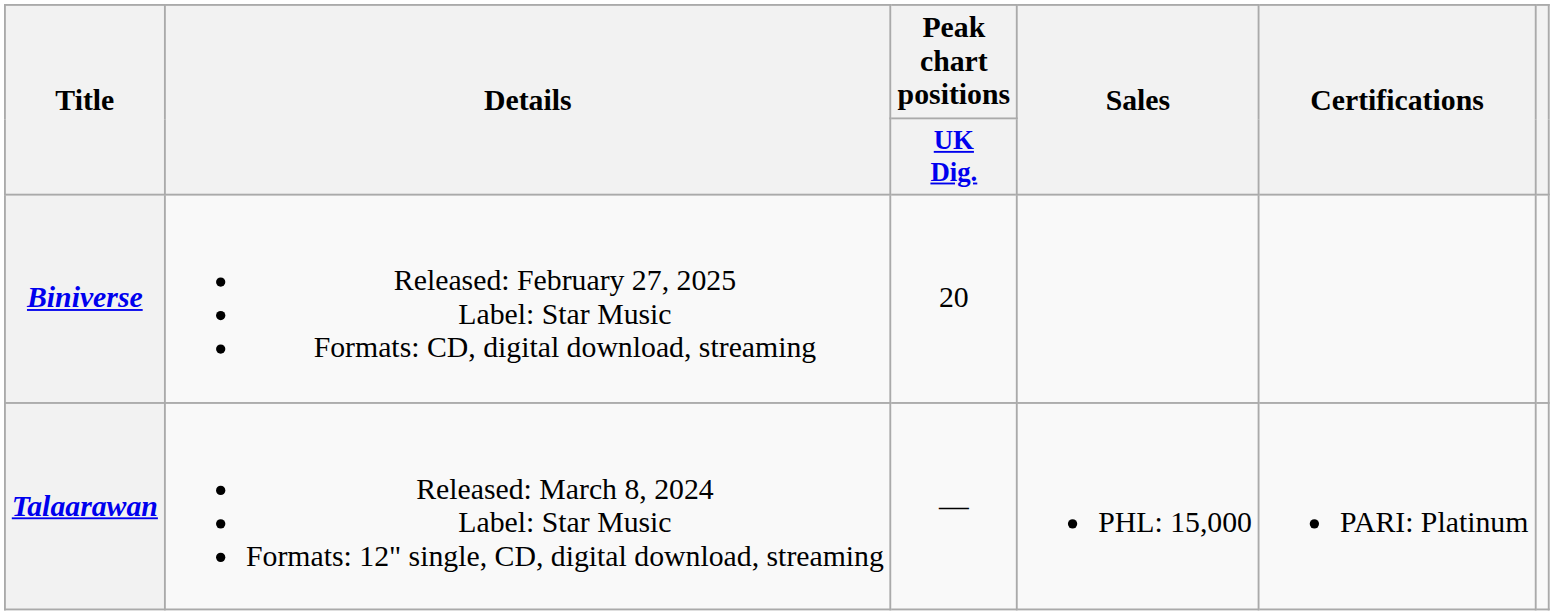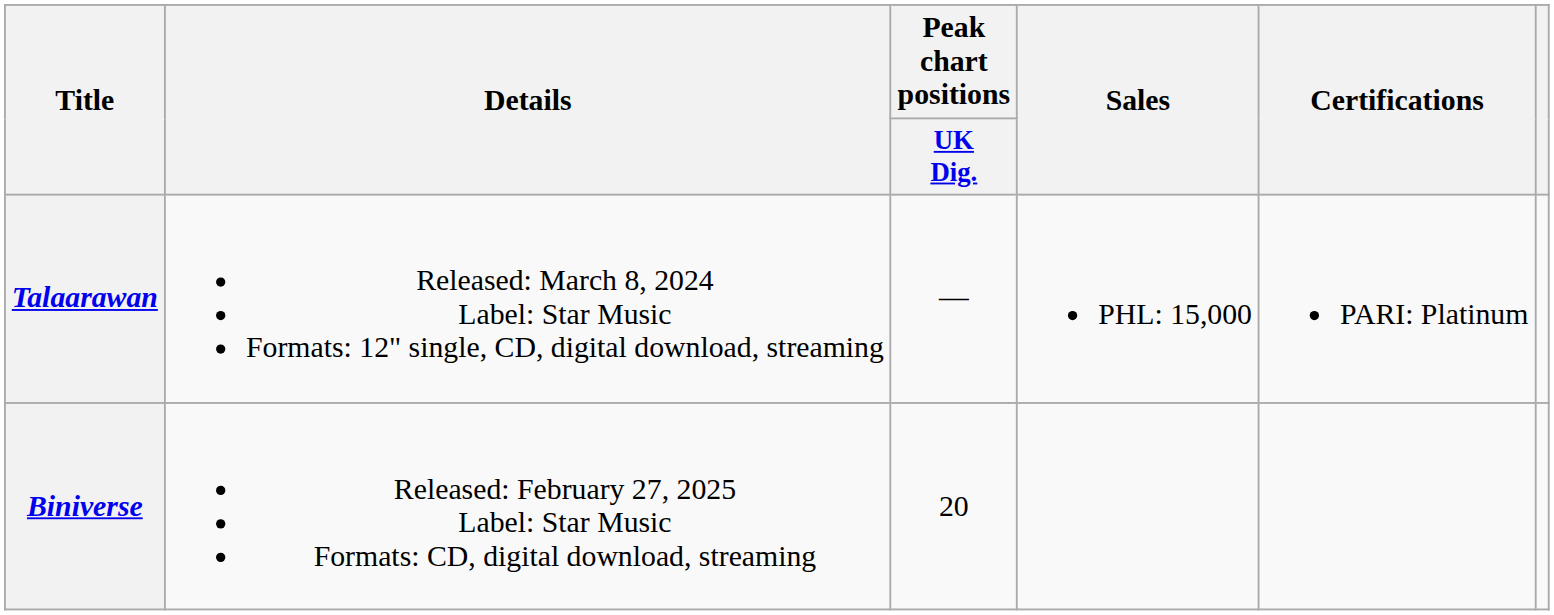rows swapped: (85, 505) <-> (85, 298)
